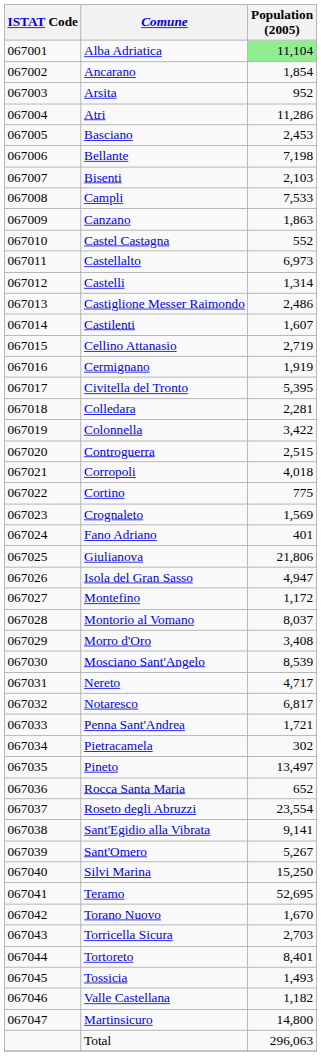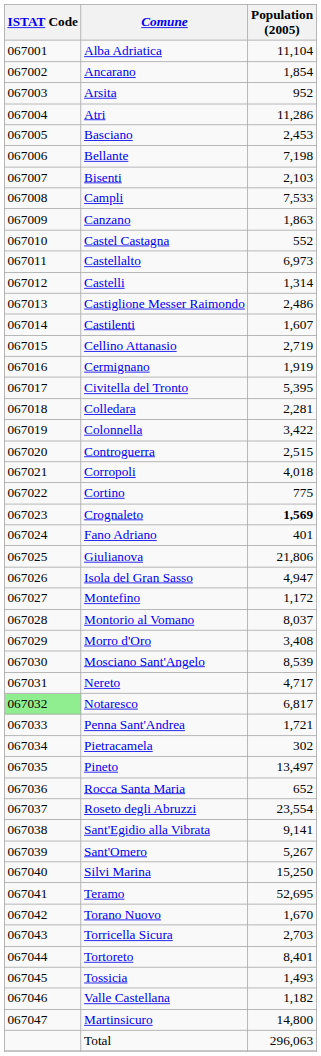(295, 51) lightgreen background -> (295, 51) no background
(298, 514) normal -> (298, 514) bold
(27, 703) no background -> (27, 703) lightgreen background
